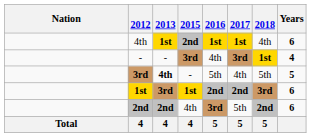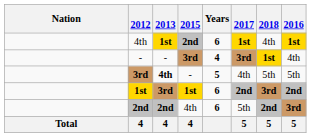columns swapped: (215, 25) <-> (292, 19)
